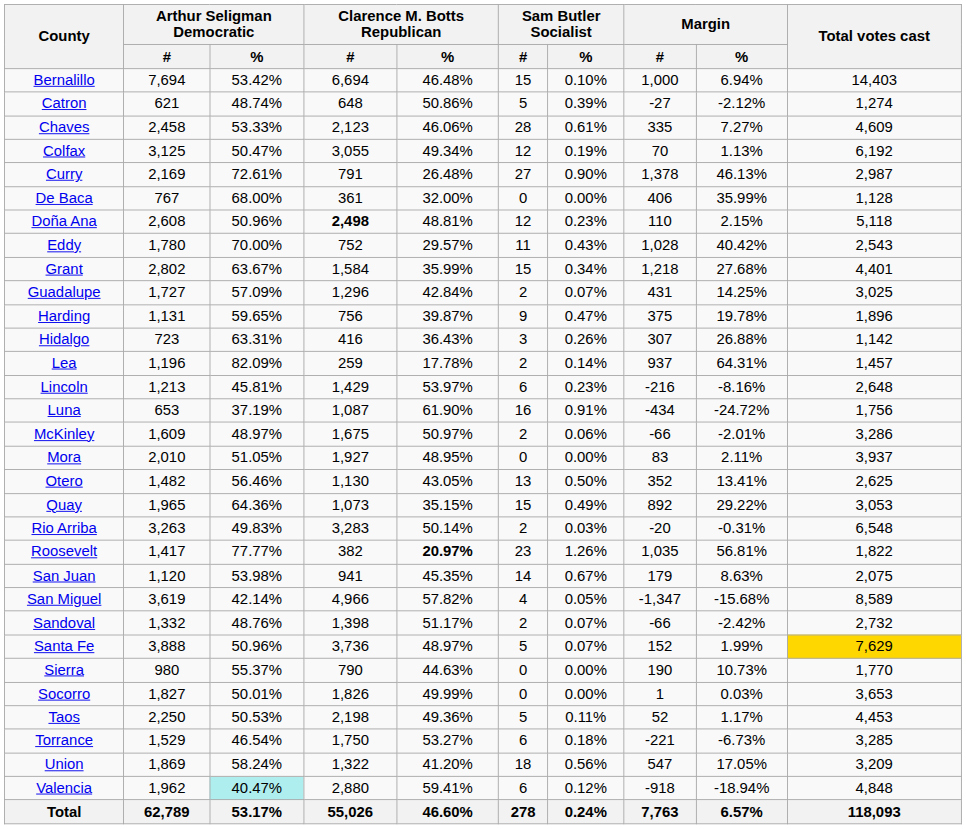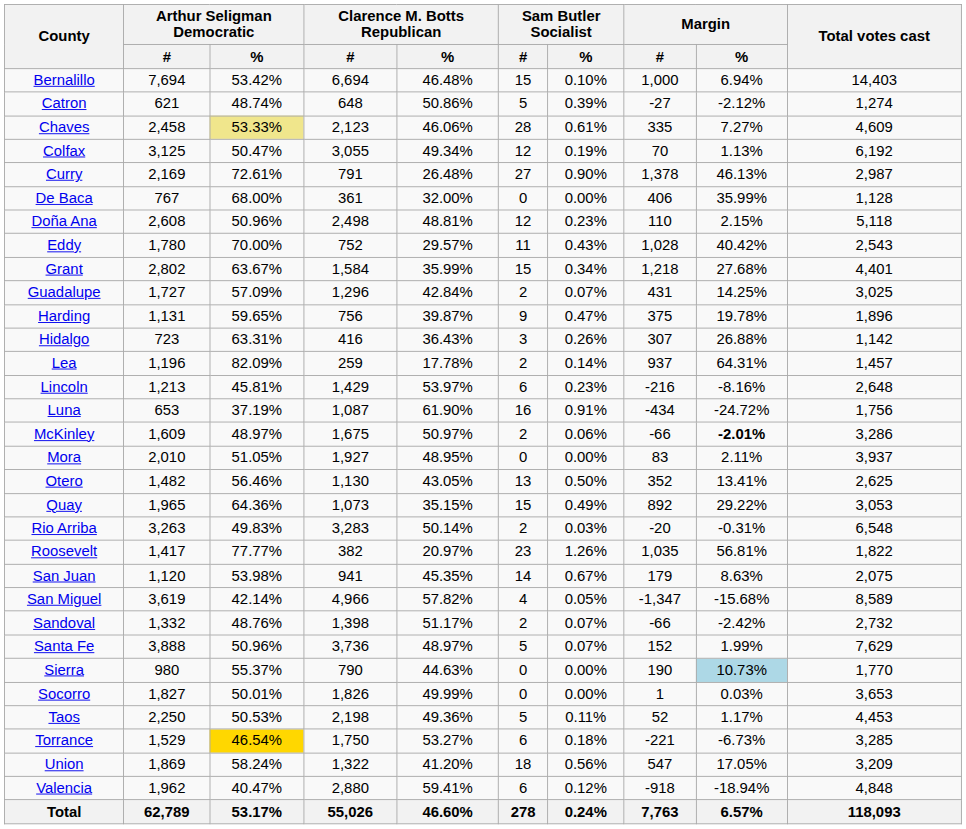(257, 127) no background -> (257, 127) khaki background
(350, 221) bold -> (350, 221) normal
(742, 434) normal -> (742, 434) bold
(448, 552) bold -> (448, 552) normal
(874, 646) gold background -> (874, 646) no background
(742, 670) no background -> (742, 670) lightblue background
(257, 741) no background -> (257, 741) gold background
(257, 788) paleturquoise background -> (257, 788) no background
